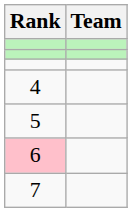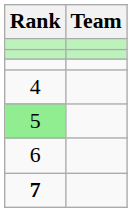(35, 120) no background -> (35, 120) lightgreen background
(35, 155) pink background -> (35, 155) no background
(35, 189) normal -> (35, 189) bold
